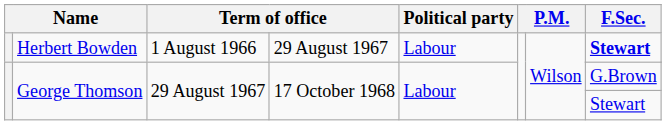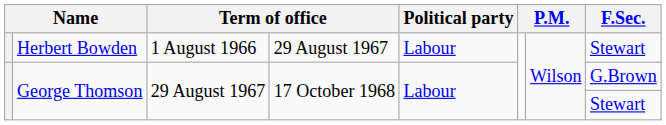(620, 47) bold -> (618, 47) normal
